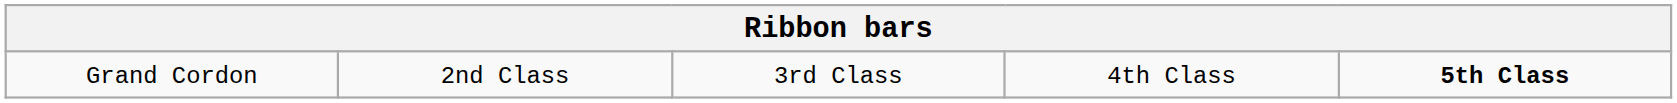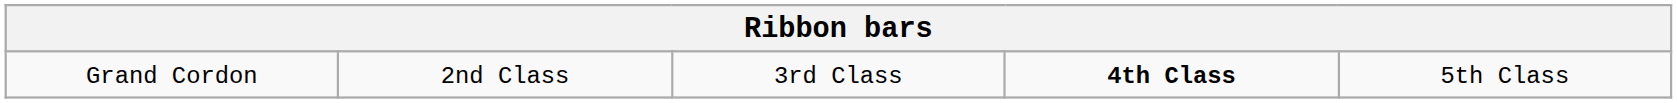(1172, 76) normal -> (1172, 75) bold
(1505, 75) bold -> (1505, 76) normal
